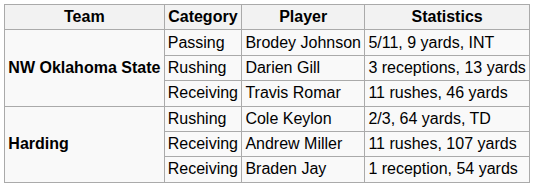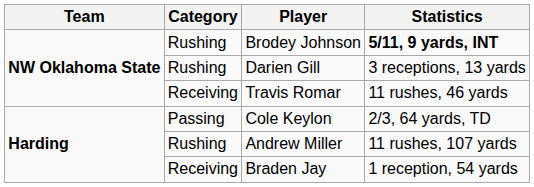(196, 42) Passing -> (197, 42) Rushing
(431, 42) normal -> (433, 42) bold
(197, 118) Rushing -> (196, 118) Passing
(203, 144) Receiving -> (197, 144) Rushing
